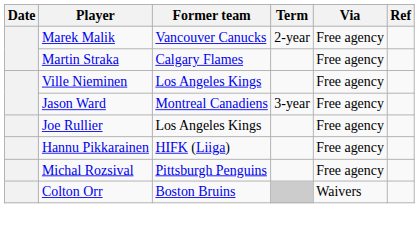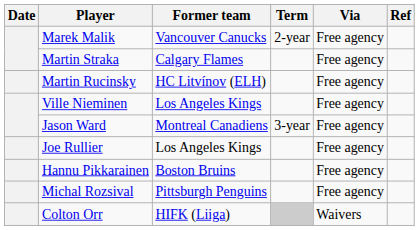+ row: (89, 81)
(193, 147) HIFK (Liiga) -> (195, 170) Boston Bruins
(195, 192) Boston Bruins -> (193, 214) HIFK (Liiga)
